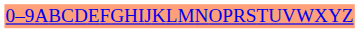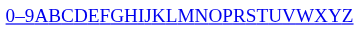(180, 16) lightsalmon background -> (180, 16) no background
